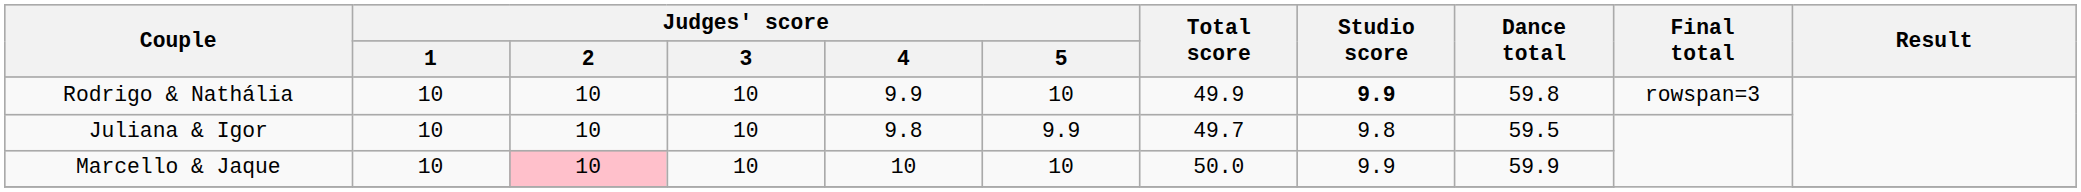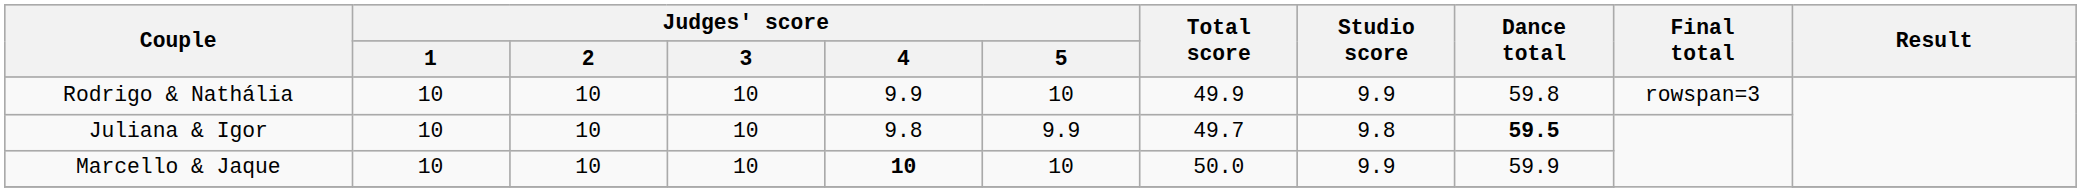(1376, 95) bold -> (1376, 95) normal
(1534, 131) normal -> (1534, 131) bold
(588, 168) pink background -> (588, 168) no background
(903, 168) normal -> (903, 168) bold
